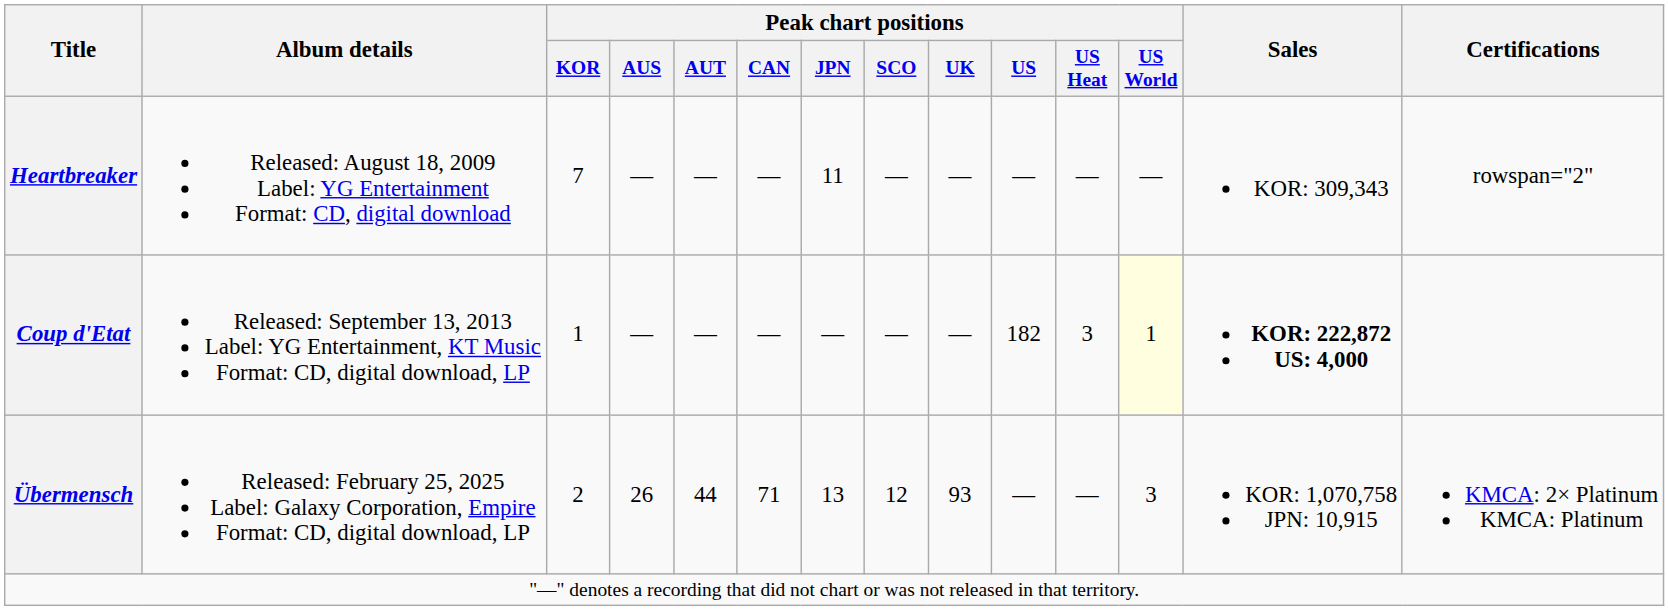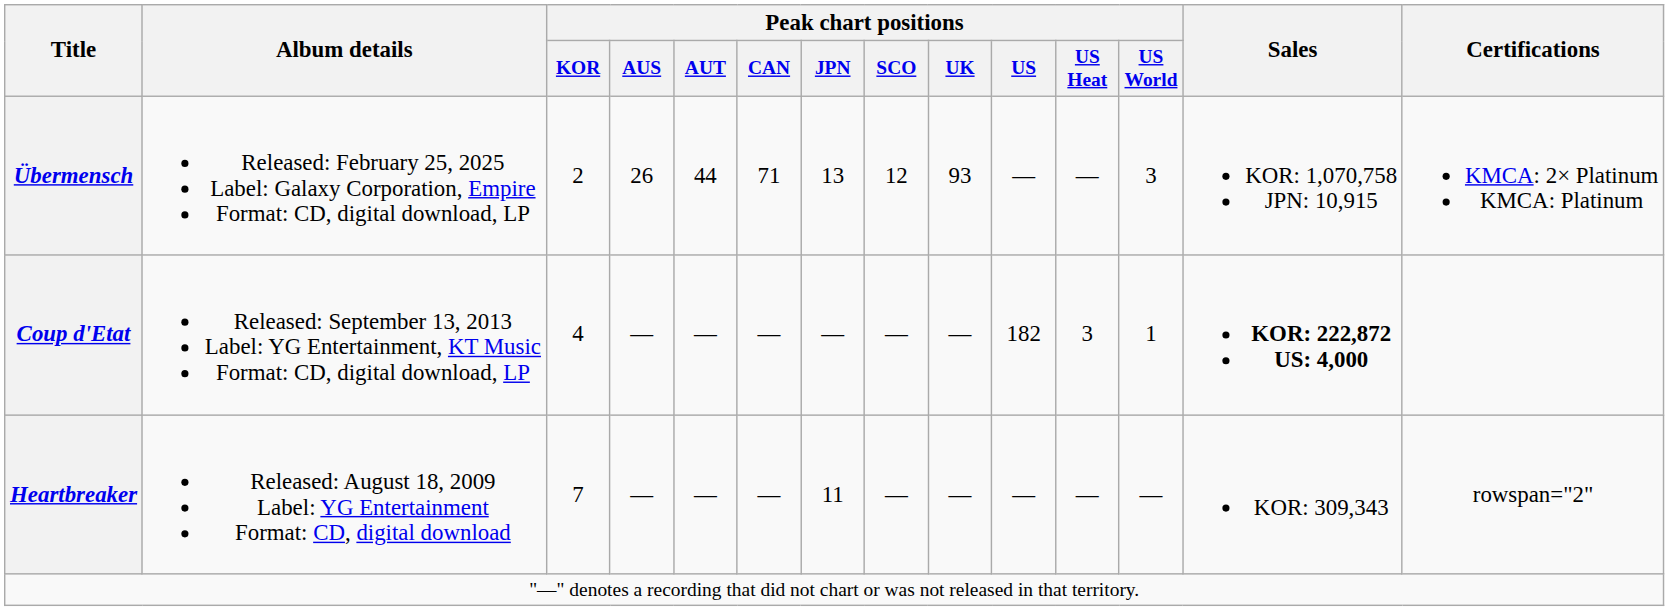rows swapped: (74, 175) <-> (74, 493)
(578, 334) 1 -> (578, 334) 4
(1151, 334) lightyellow background -> (1151, 334) no background
